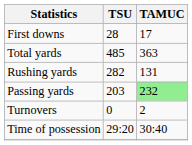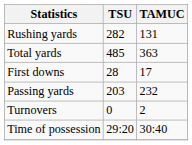rows swapped: (36, 33) <-> (42, 72)
(149, 91) lightgreen background -> (149, 91) no background
